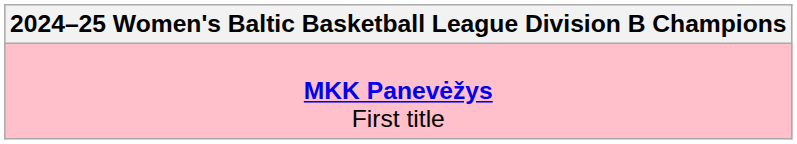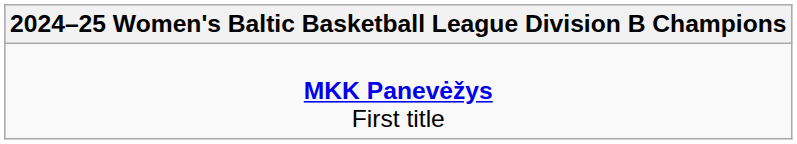(398, 104) pink background -> (398, 104) no background
